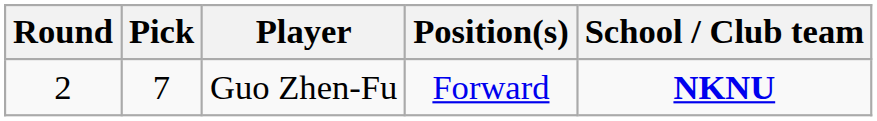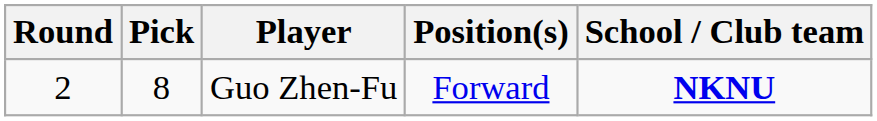(162, 86) 7 -> (162, 86) 8
